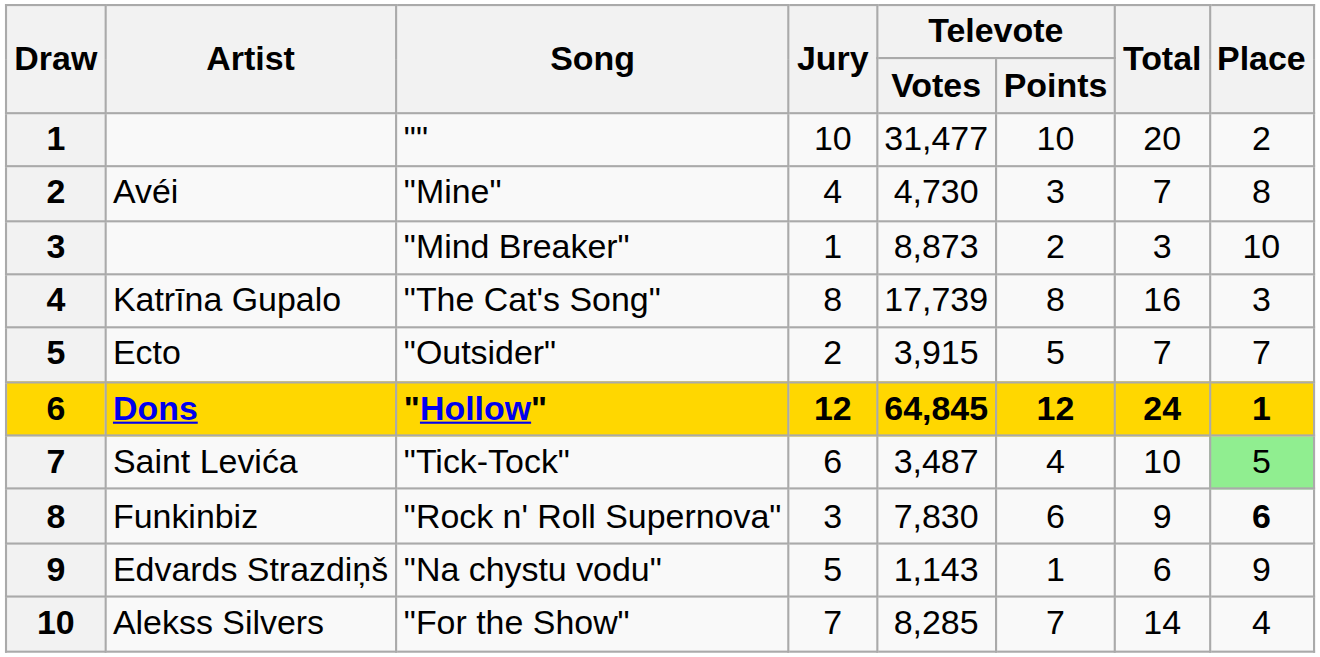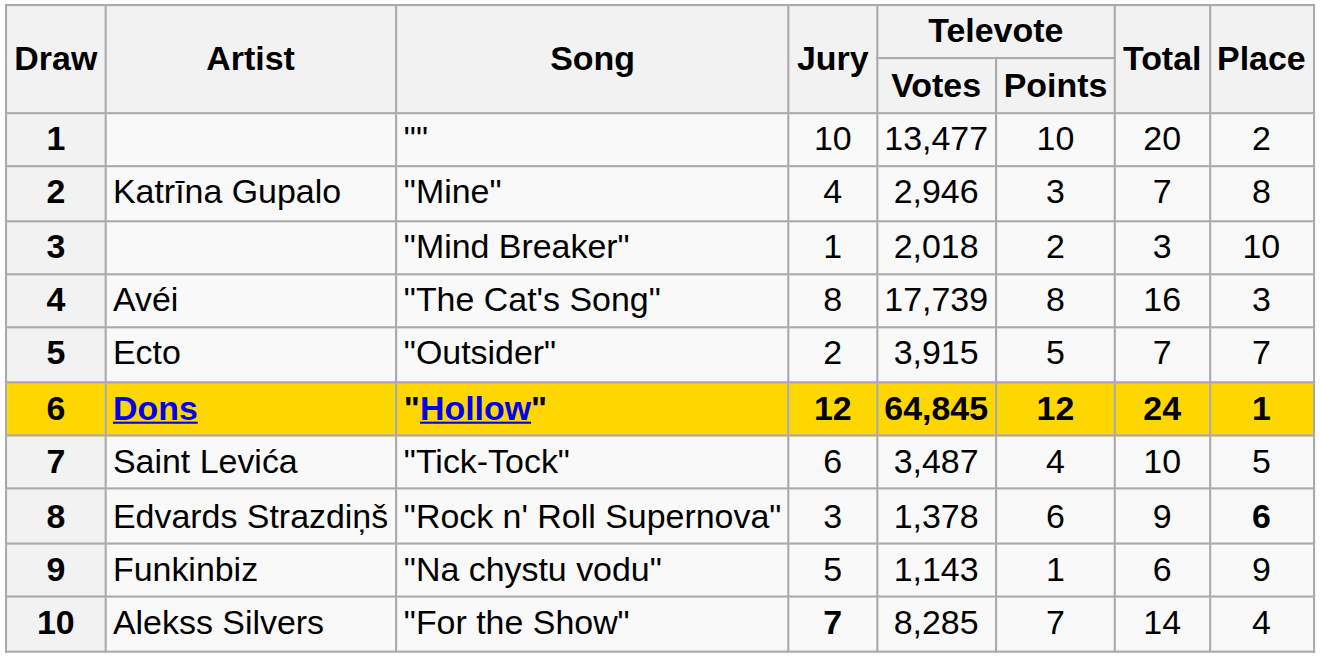(936, 138) 31,477 -> (936, 138) 13,477
(146, 192) Avéi -> (227, 192) Katrīna Gupalo
(936, 192) 4,730 -> (936, 192) 2,946
(936, 246) 8,873 -> (936, 246) 2,018
(227, 300) Katrīna Gupalo -> (146, 300) Avéi
(1261, 461) lightgreen background -> (1261, 461) no background
(186, 515) Funkinbiz -> (251, 515) Edvards Strazdiņš
(936, 515) 7,830 -> (936, 515) 1,378
(251, 569) Edvards Strazdiņš -> (186, 569) Funkinbiz
(833, 623) normal -> (833, 623) bold
